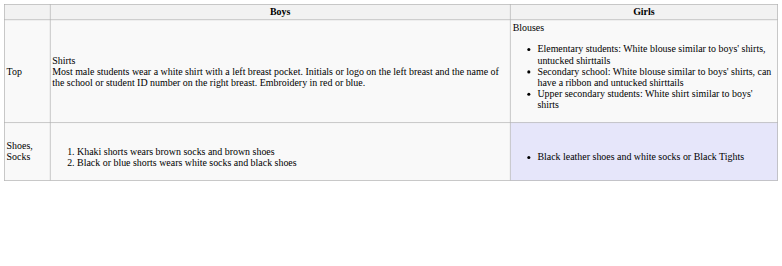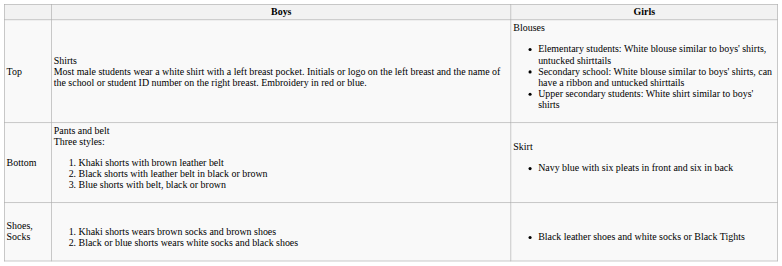+ row: (21, 162)
(644, 157) lavender background -> (644, 237) no background
